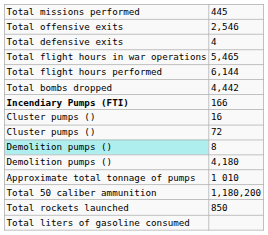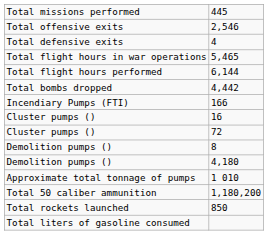(68, 102) bold -> (68, 102) normal
(59, 147) paleturquoise background -> (59, 147) no background
